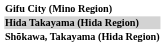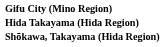(72, 22) lightgrey background -> (72, 22) no background
